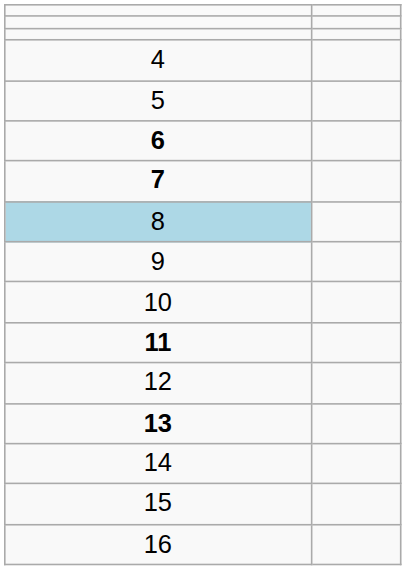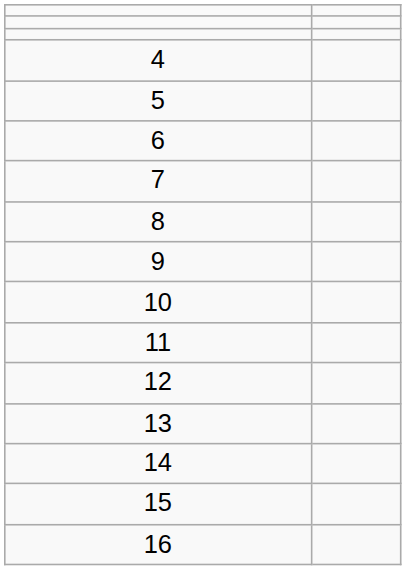(158, 140) bold -> (158, 140) normal
(158, 180) bold -> (158, 180) normal
(158, 221) lightblue background -> (158, 221) no background
(158, 342) bold -> (158, 342) normal
(158, 422) bold -> (158, 422) normal
